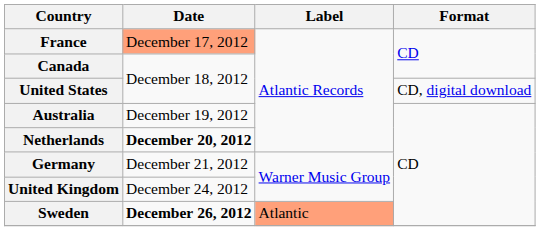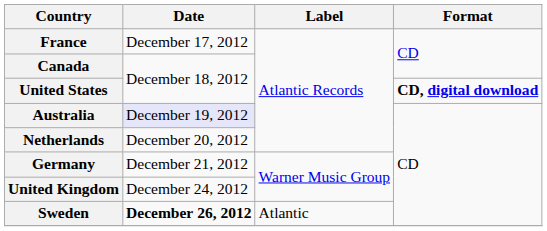(187, 41) lightsalmon background -> (187, 41) no background
(464, 90) normal -> (468, 90) bold
(187, 115) no background -> (187, 115) lavender background
(189, 139) bold -> (187, 139) normal
(284, 213) lightsalmon background -> (284, 213) no background
